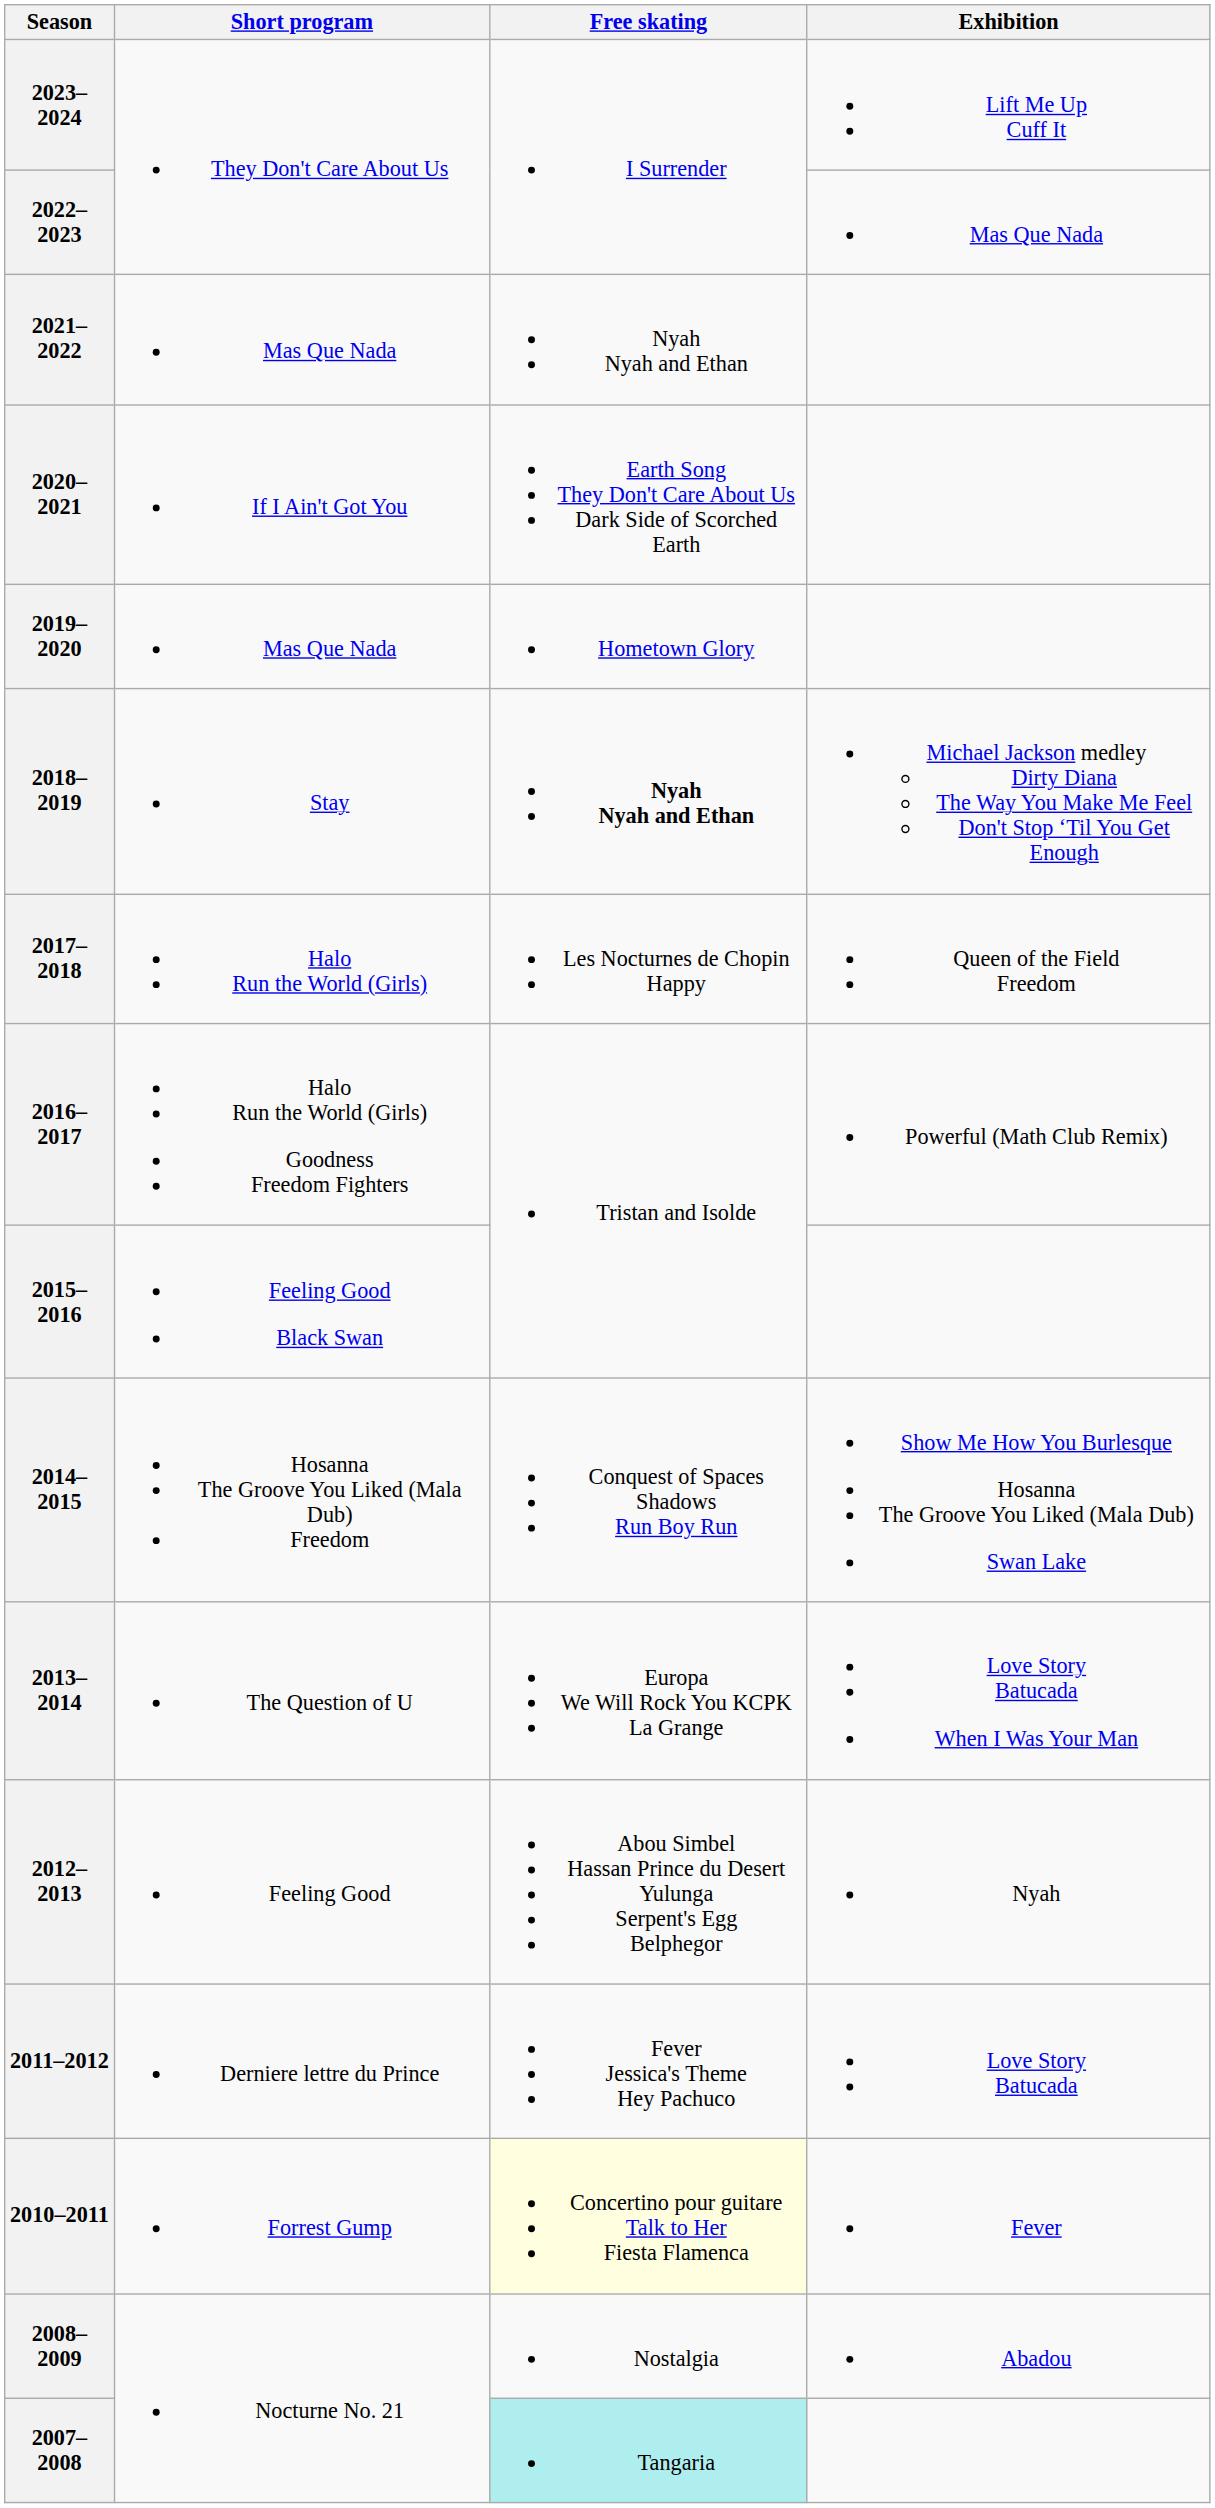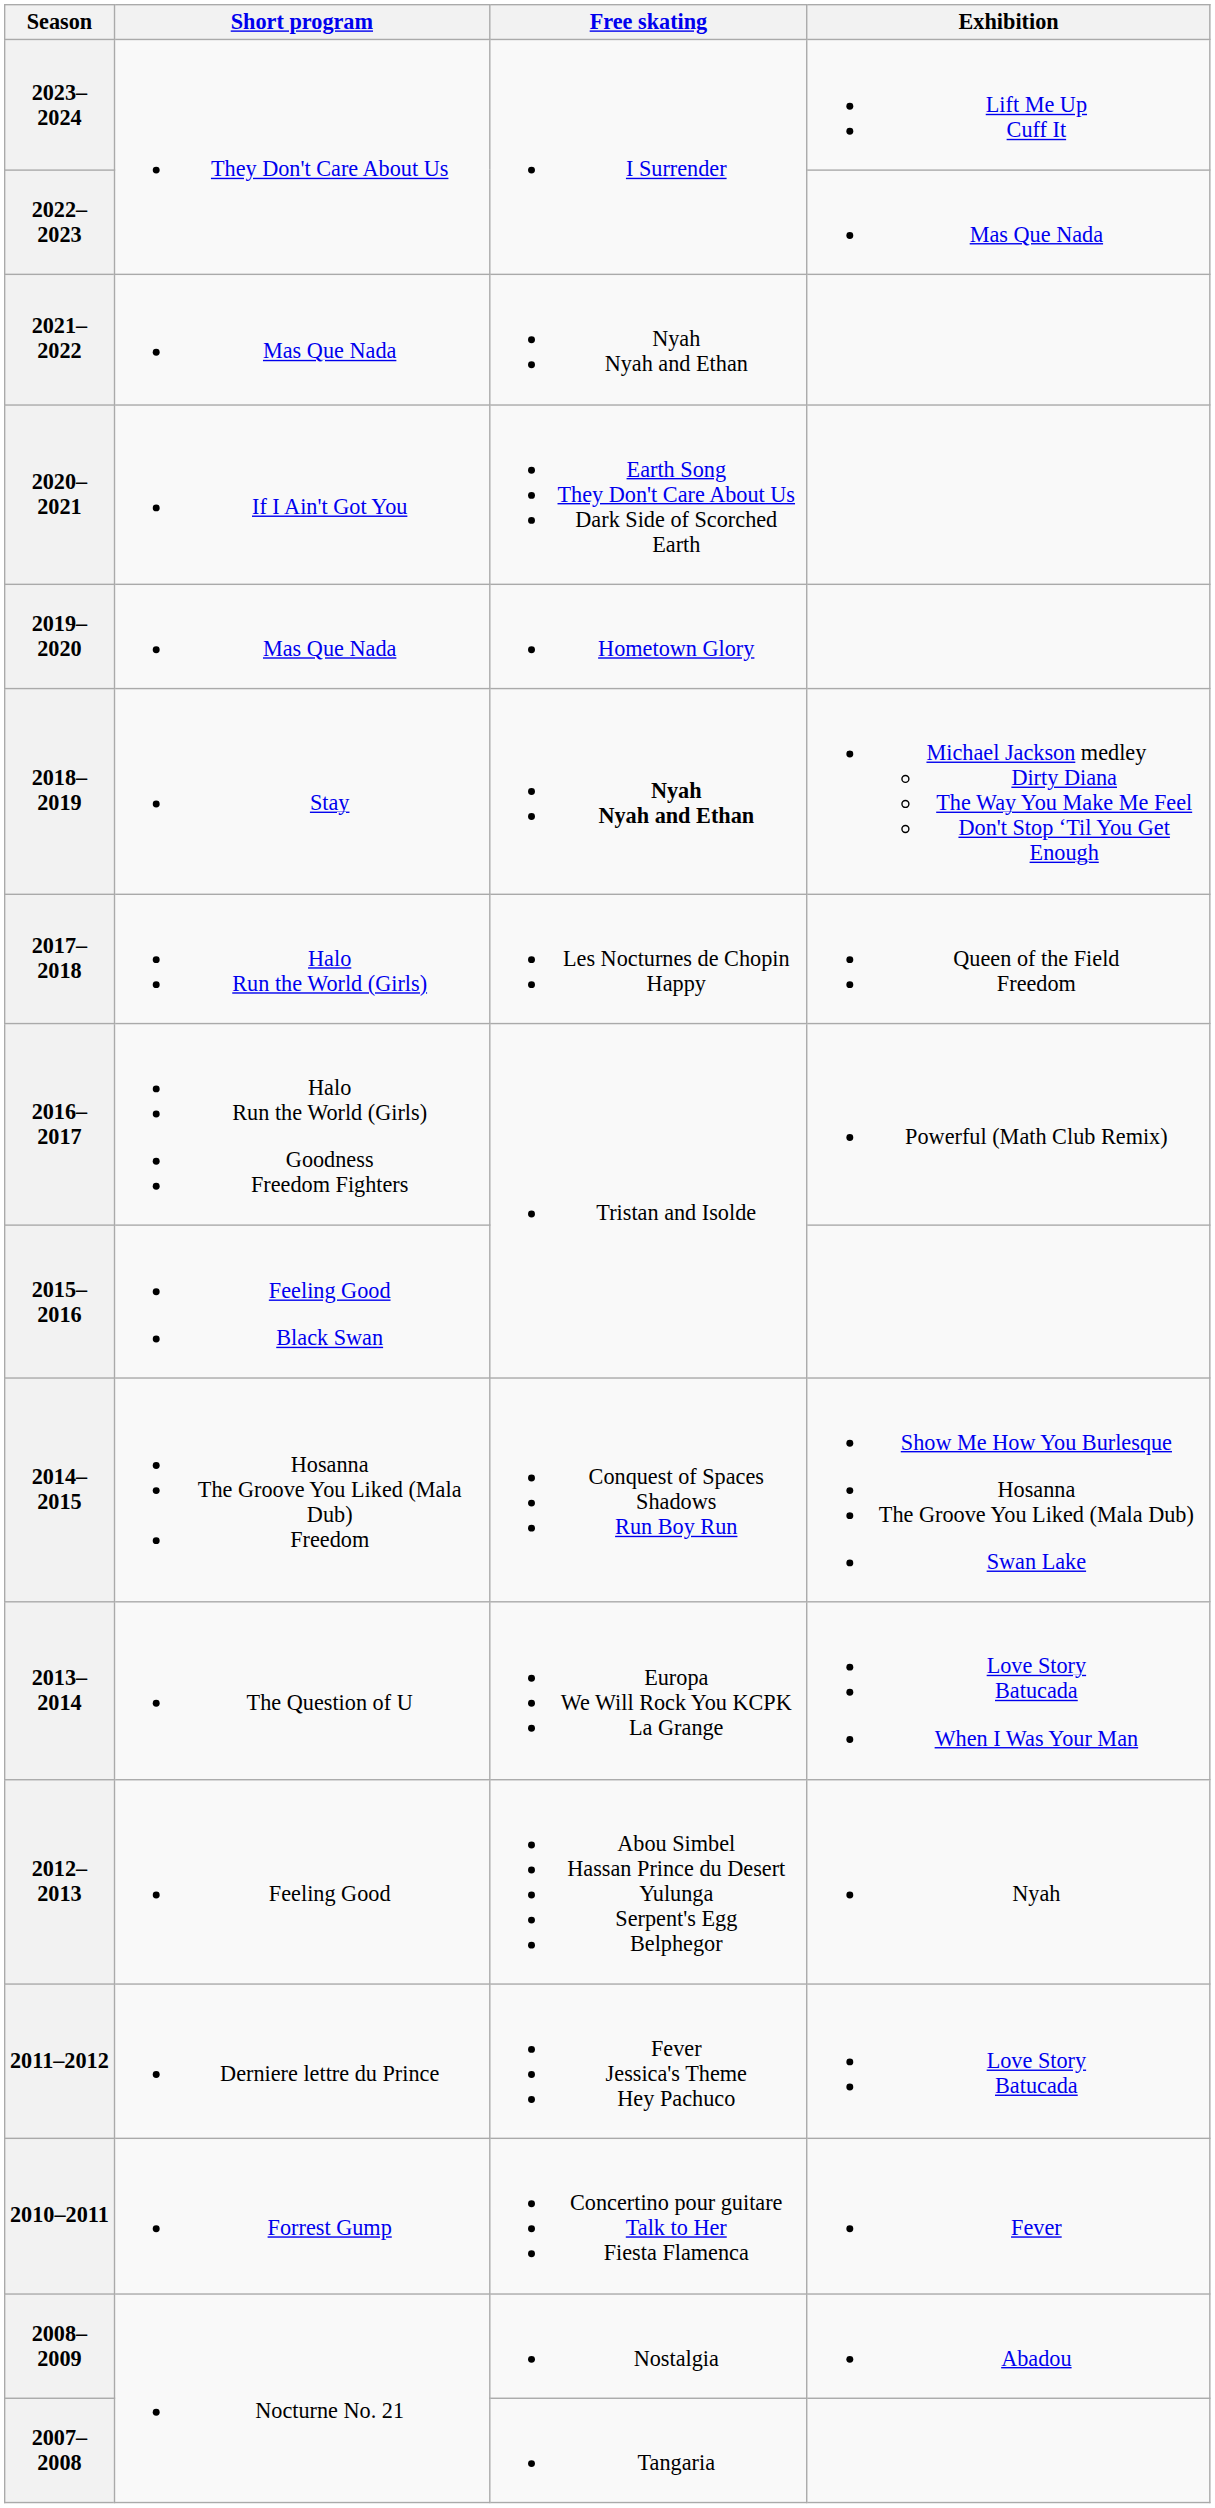(648, 2229) lightyellow background -> (648, 2229) no background
(648, 2463) paleturquoise background -> (648, 2463) no background
